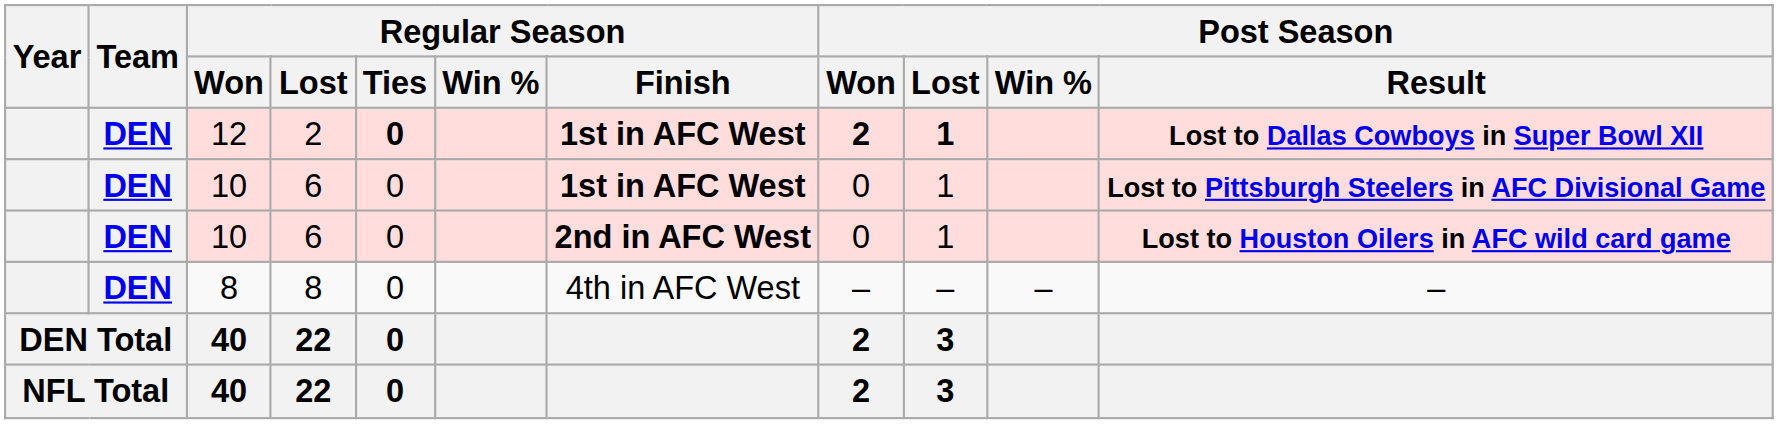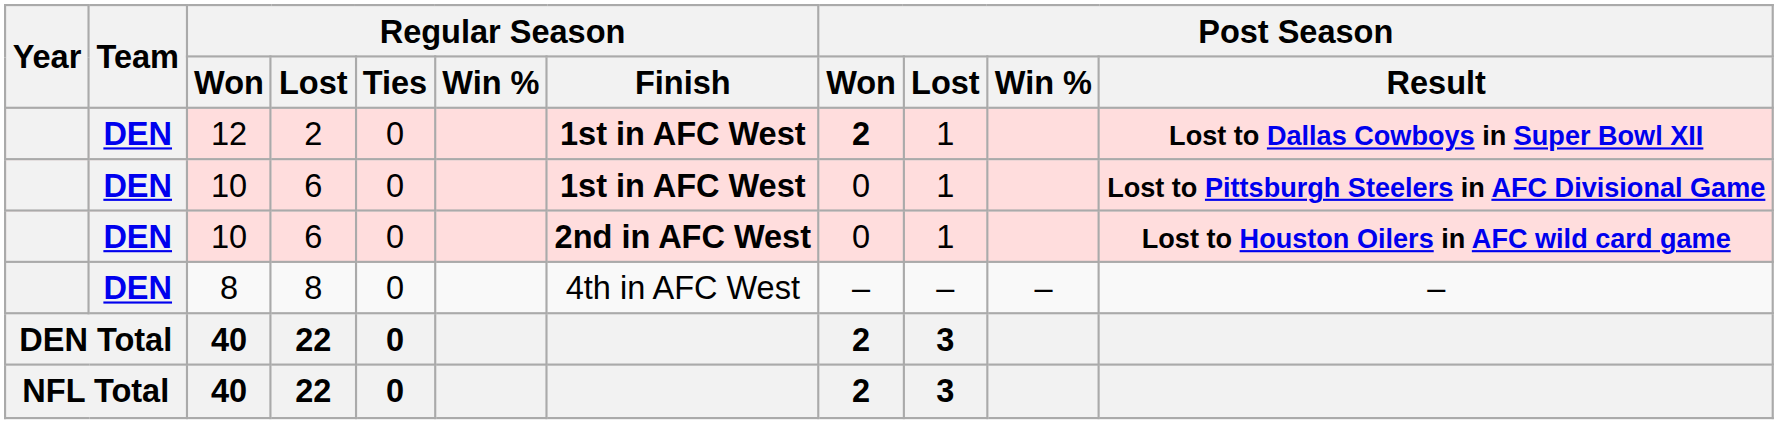(395, 134) bold -> (395, 134) normal
(945, 134) bold -> (945, 134) normal
